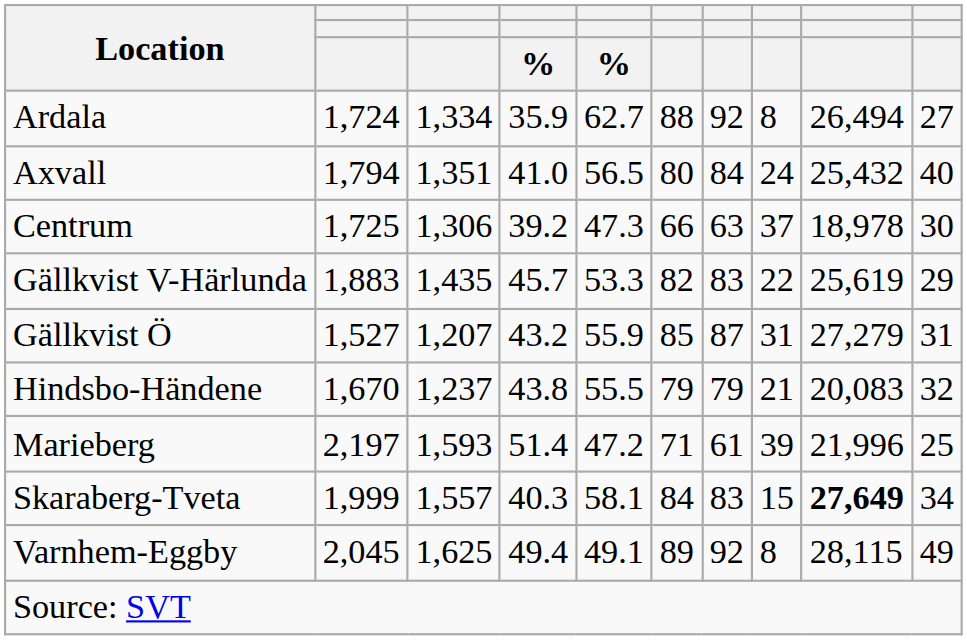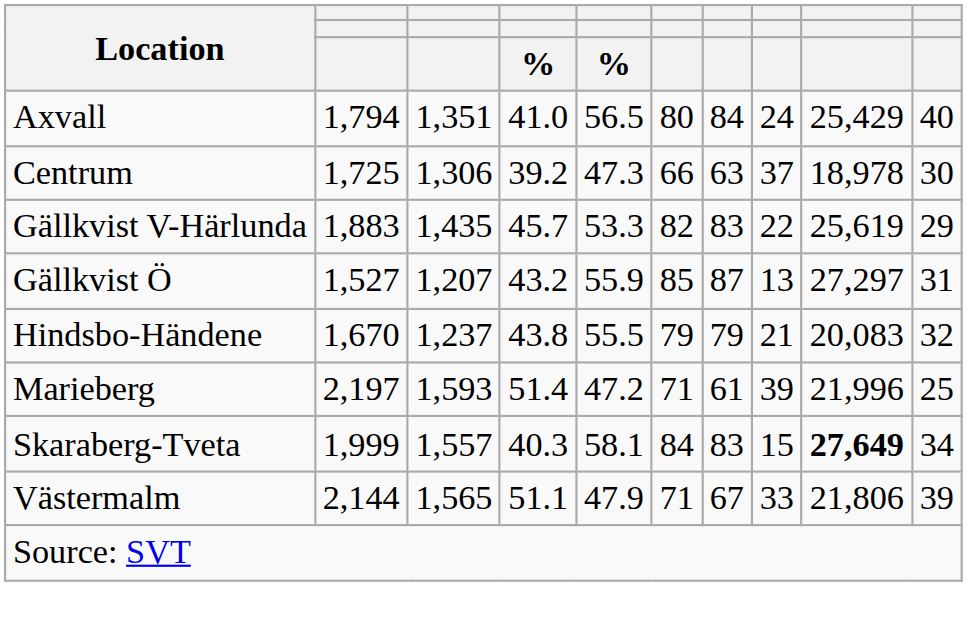- row: (60, 117)
(857, 171) 25,432 -> (857, 117) 25,429
(777, 334) 31 -> (777, 280) 13
(857, 334) 27,279 -> (857, 280) 27,297
- row: (125, 551)
+ row: (97, 497)
